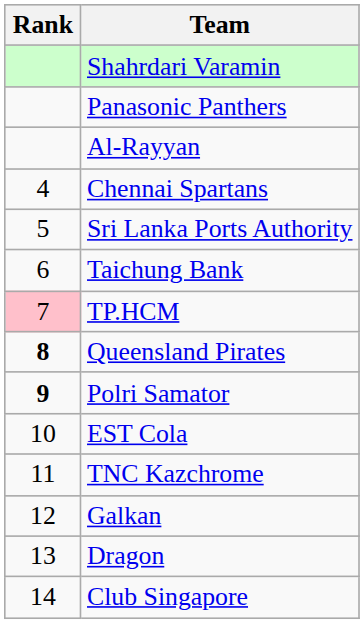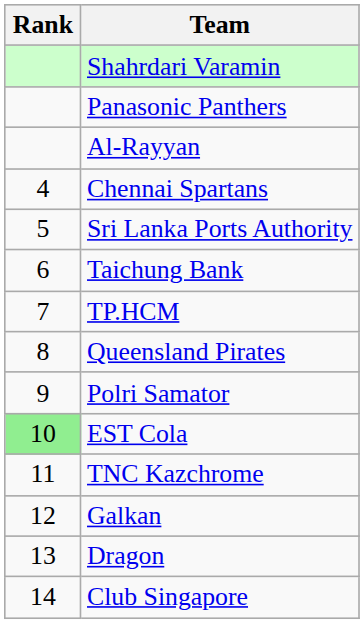(43, 310) pink background -> (43, 310) no background
(43, 351) bold -> (43, 351) normal
(43, 392) bold -> (43, 392) normal
(43, 433) no background -> (43, 433) lightgreen background
